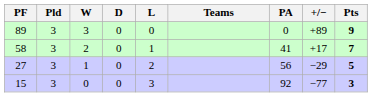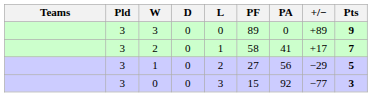columns swapped: (219, 13) <-> (21, 13)
